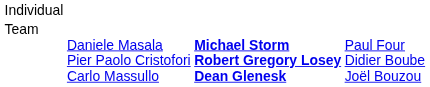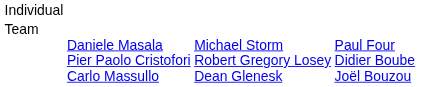(268, 60) bold -> (263, 60) normal
